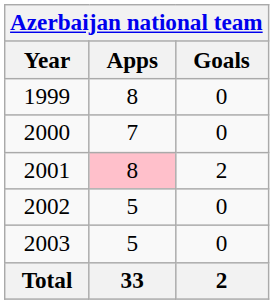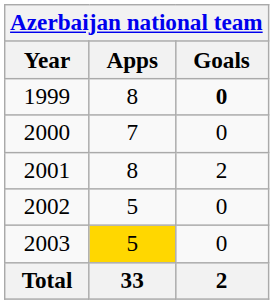(222, 96) normal -> (222, 96) bold
(132, 170) pink background -> (132, 170) no background
(132, 243) no background -> (132, 243) gold background
